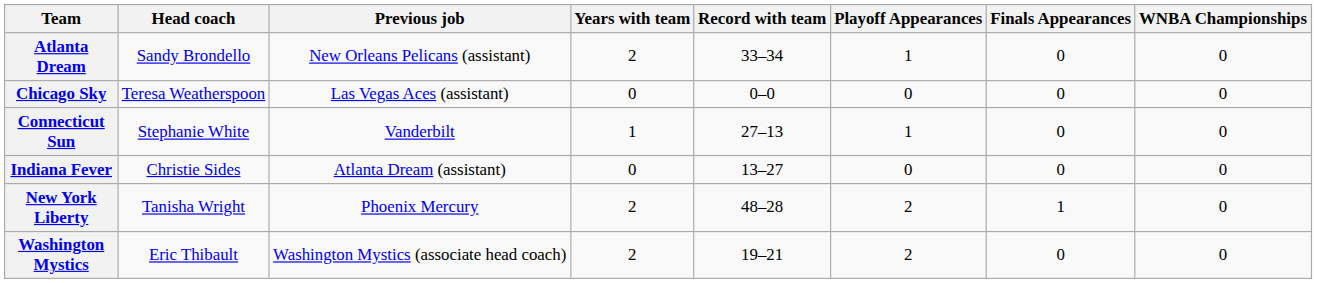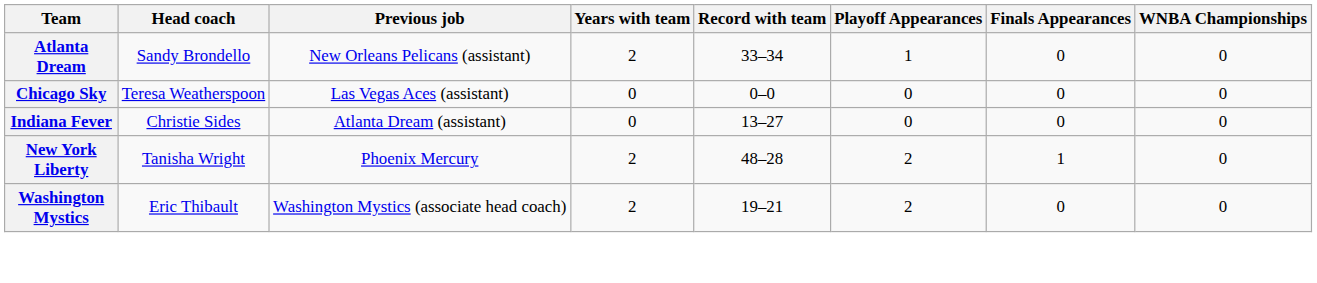- row: (61, 131)
